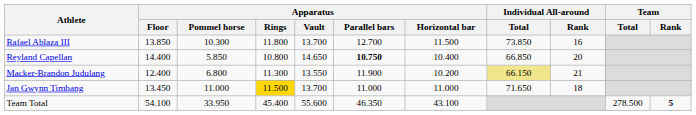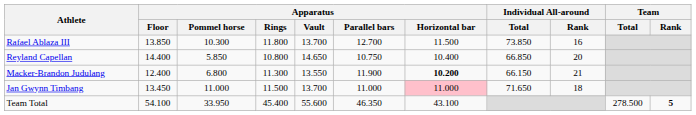(369, 58) bold -> (369, 58) normal
(446, 73) normal -> (446, 73) bold
(519, 73) khaki background -> (519, 73) no background
(275, 88) gold background -> (275, 88) no background
(446, 88) no background -> (446, 88) pink background
